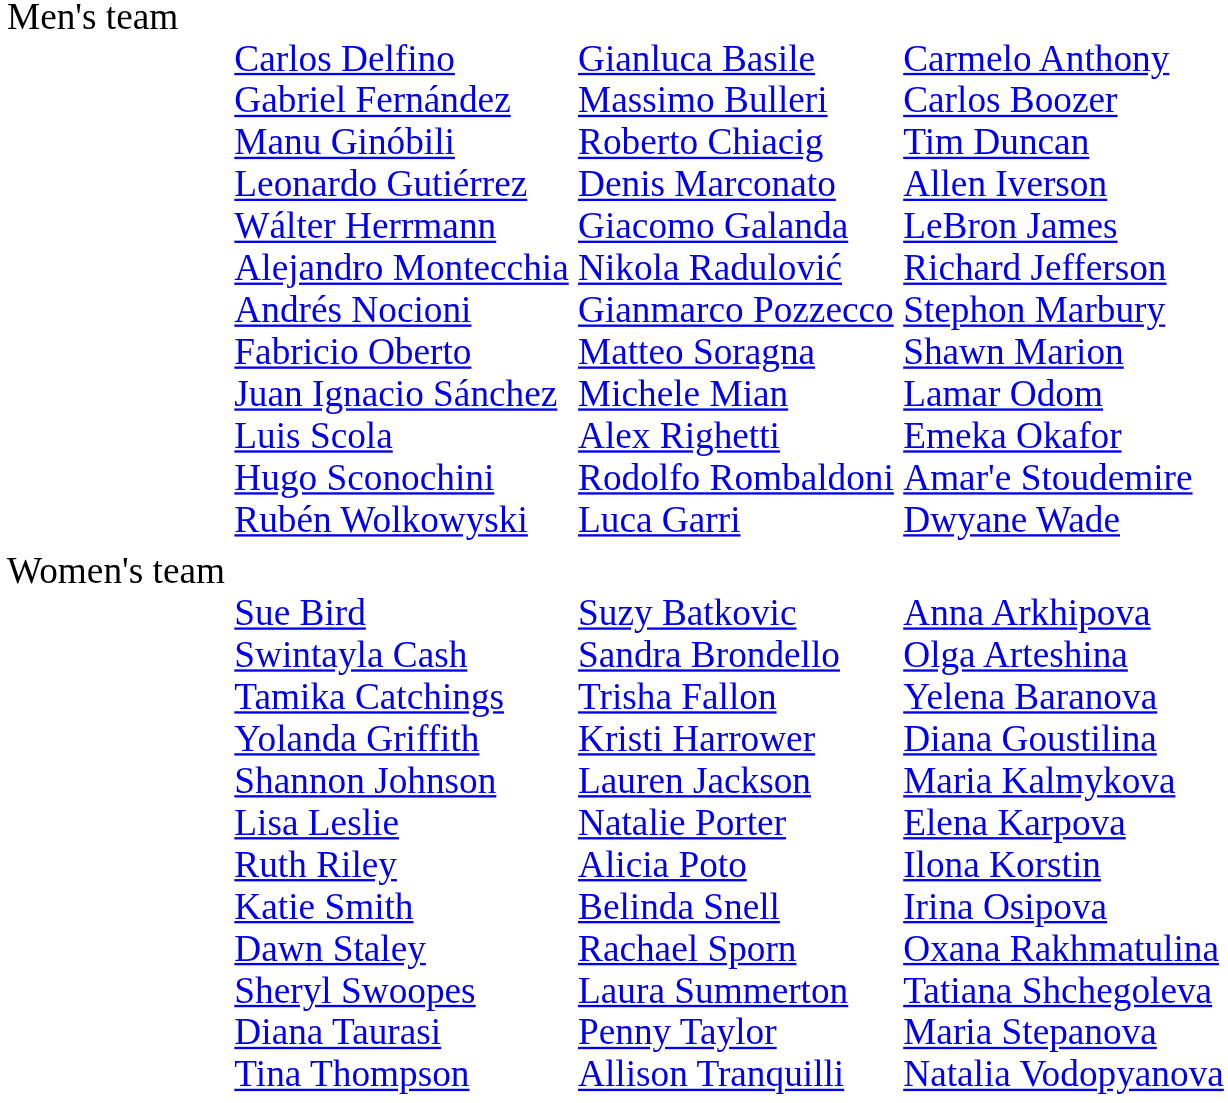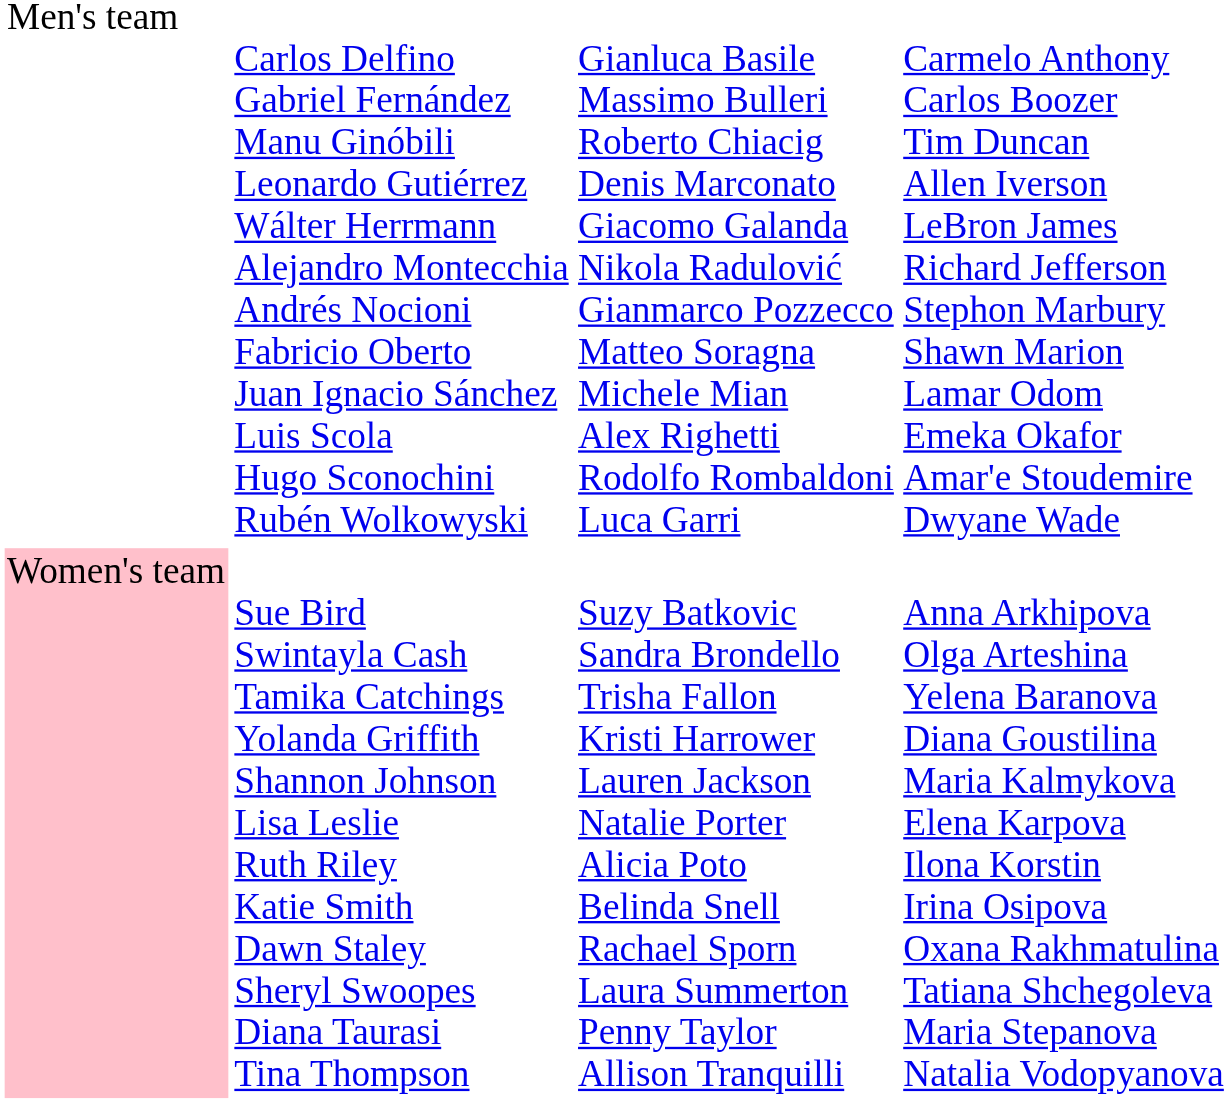(116, 570) no background -> (116, 570) pink background
